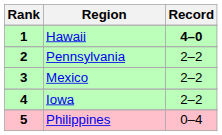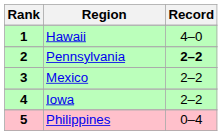(191, 36) bold -> (191, 36) normal
(191, 57) normal -> (191, 57) bold
